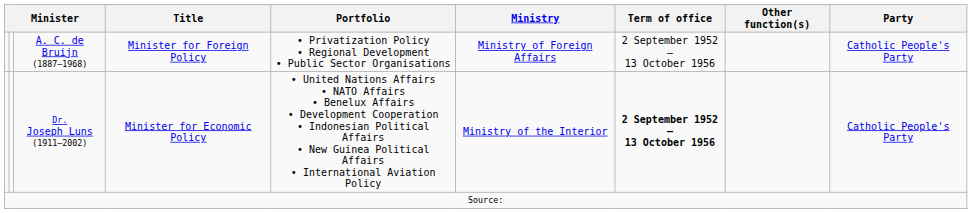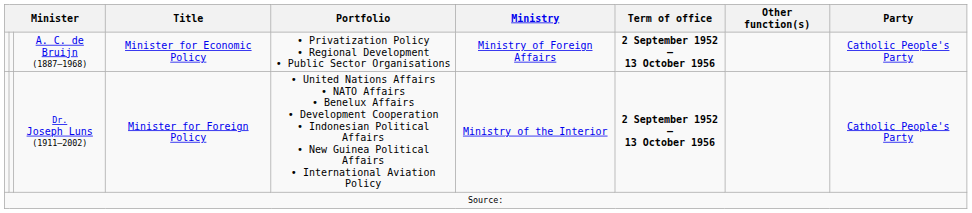(188, 52) Minister for Foreign Policy -> (188, 52) Minister for Economic Policy
(670, 52) normal -> (670, 52) bold
(188, 132) Minister for Economic Policy -> (188, 132) Minister for Foreign Policy
